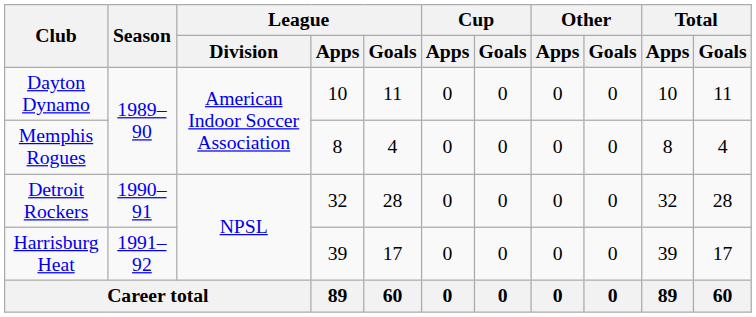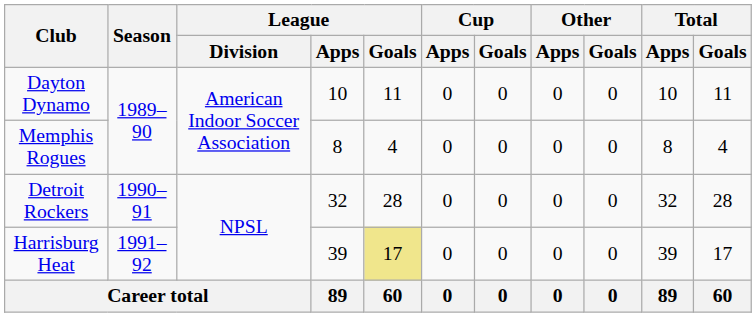(393, 253) no background -> (393, 253) khaki background
